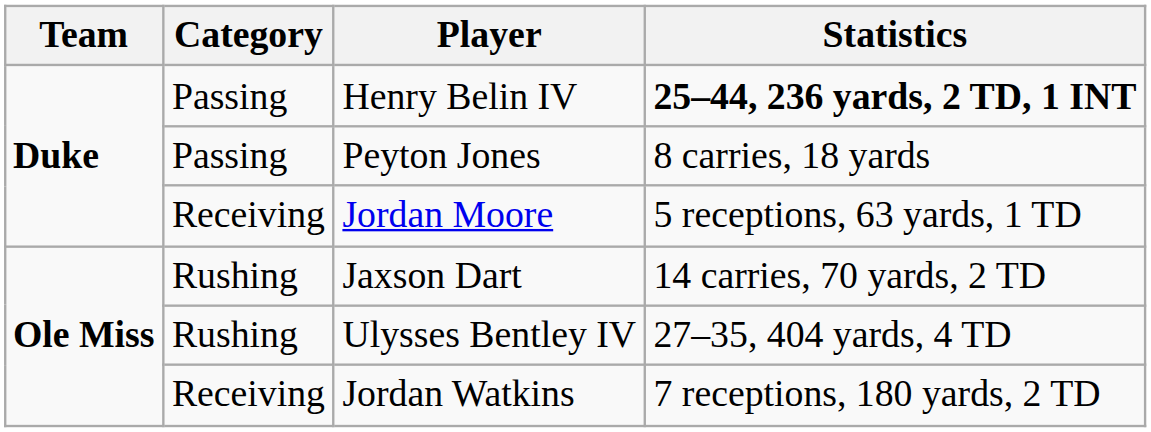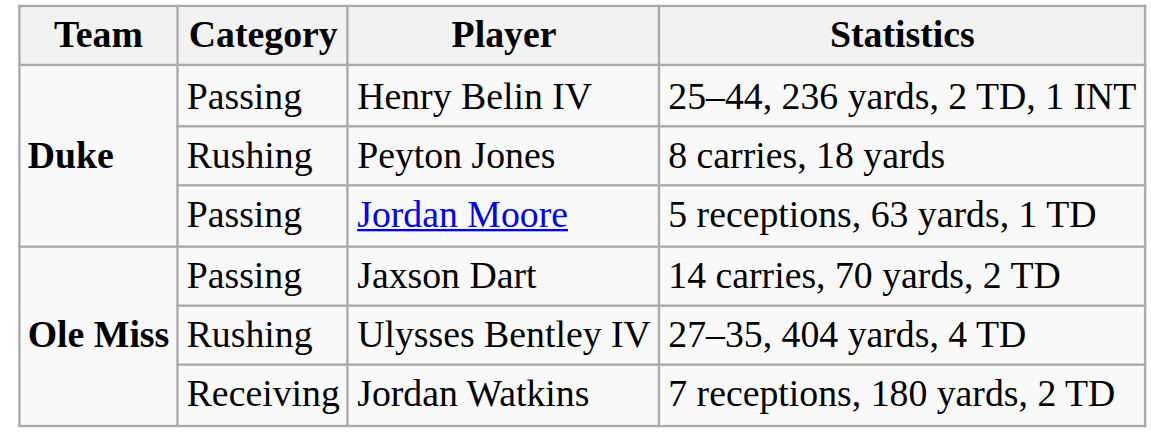(895, 95) bold -> (902, 95) normal
(230, 154) Passing -> (250, 154) Rushing
(248, 214) Receiving -> (244, 214) Passing
(235, 274) Rushing -> (244, 274) Passing
